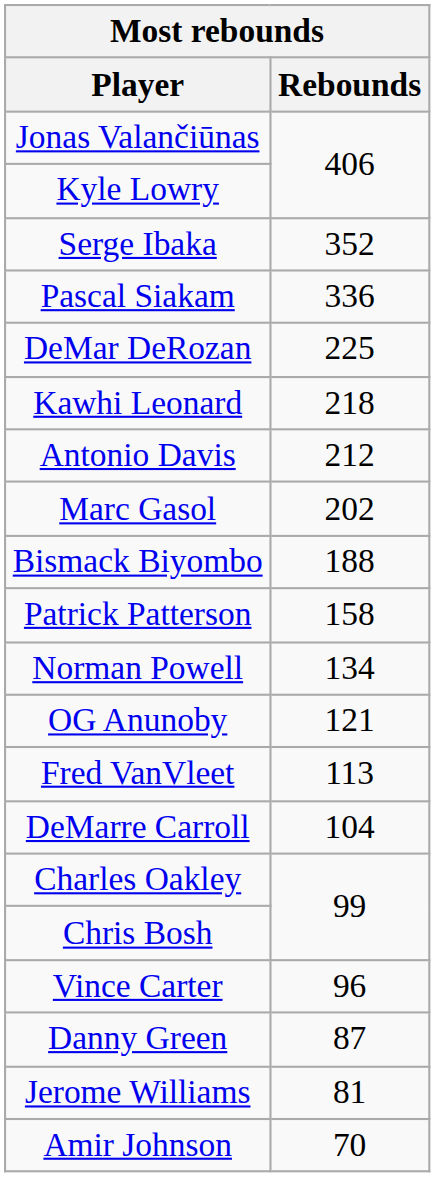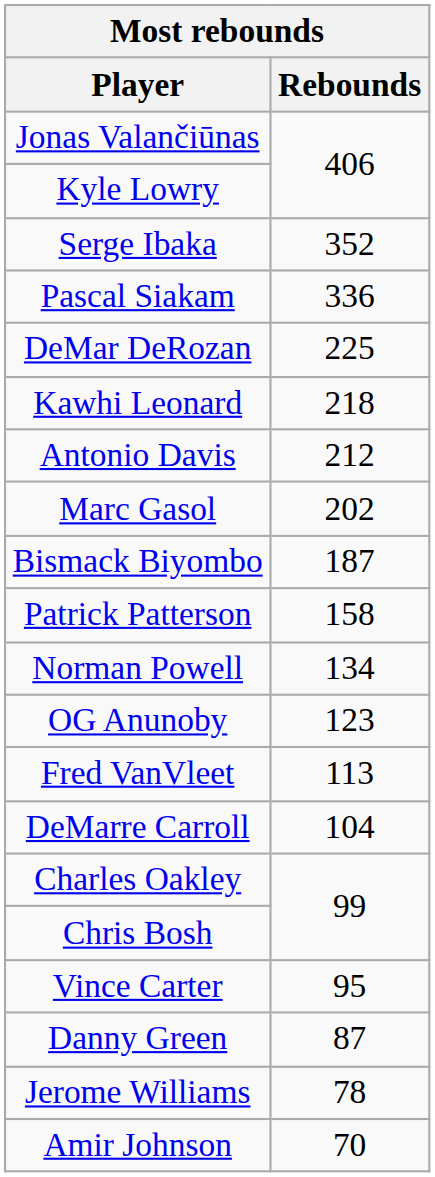(350, 561) 188 -> (350, 561) 187
(350, 720) 121 -> (350, 720) 123
(350, 985) 96 -> (350, 985) 95
(350, 1091) 81 -> (350, 1091) 78
